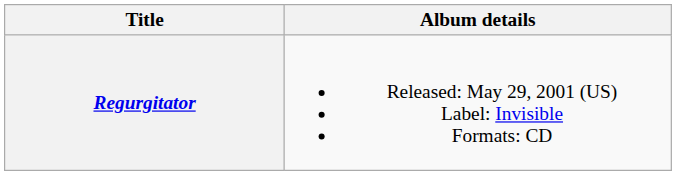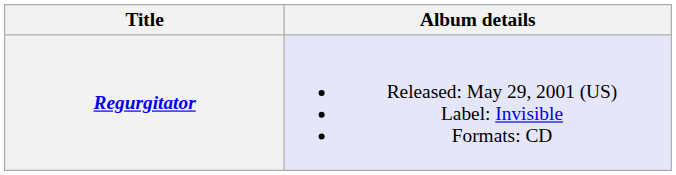(478, 114) no background -> (478, 114) lavender background
